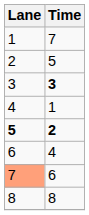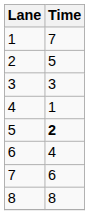(52, 84) bold -> (52, 84) normal
(12, 130) bold -> (12, 130) normal
(12, 175) lightsalmon background -> (12, 175) no background
